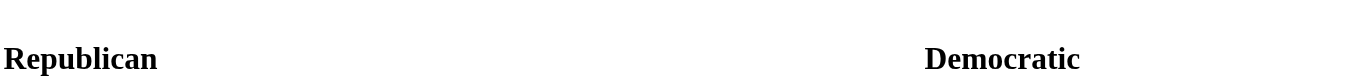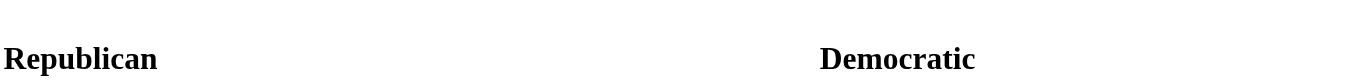columns swapped: (539, 15) <-> (1002, 15)
